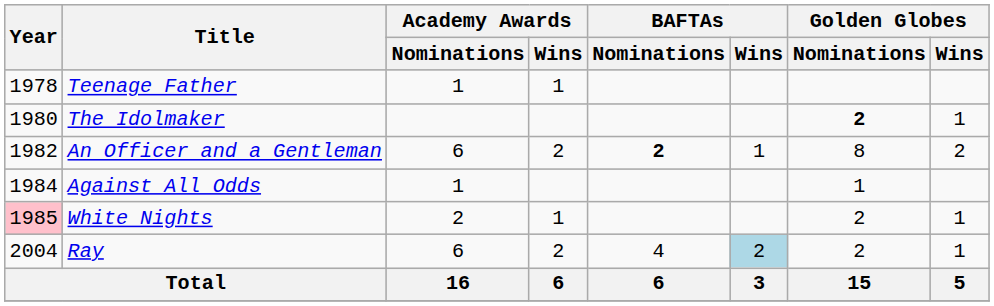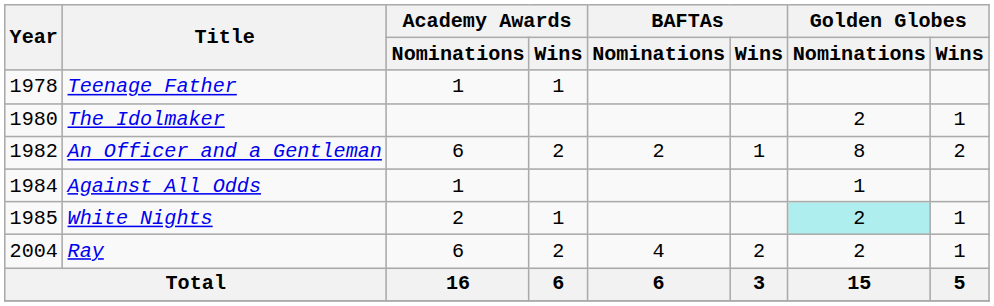(859, 120) bold -> (859, 120) normal
(659, 153) bold -> (659, 153) normal
(34, 218) pink background -> (34, 218) no background
(859, 218) no background -> (859, 218) paleturquoise background
(759, 251) lightblue background -> (759, 251) no background
